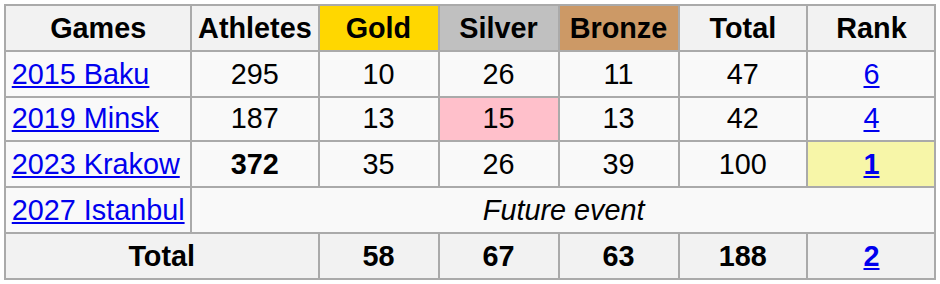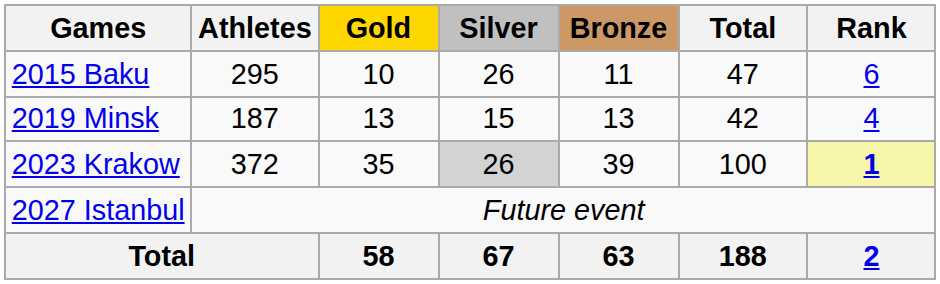(498, 119) pink background -> (498, 119) no background
(255, 165) bold -> (255, 165) normal
(498, 165) no background -> (498, 165) lightgrey background
